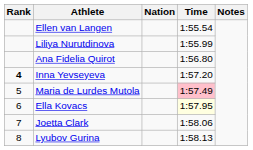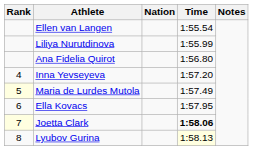(19, 75) bold -> (19, 75) normal
(19, 91) no background -> (19, 91) lightyellow background
(196, 91) pink background -> (196, 91) no background
(196, 106) lightyellow background -> (196, 106) no background
(19, 122) no background -> (19, 122) lightyellow background
(196, 122) normal -> (196, 122) bold
(196, 138) no background -> (196, 138) lightyellow background
